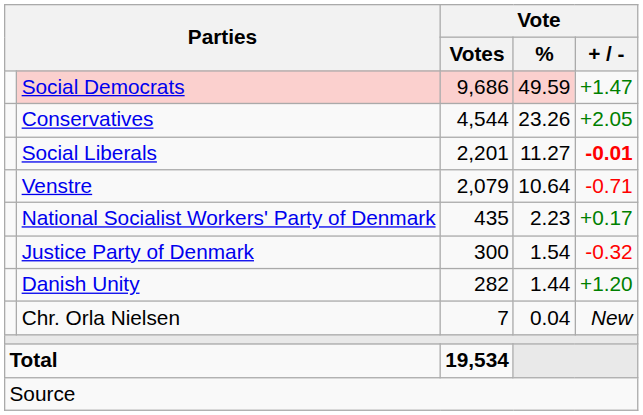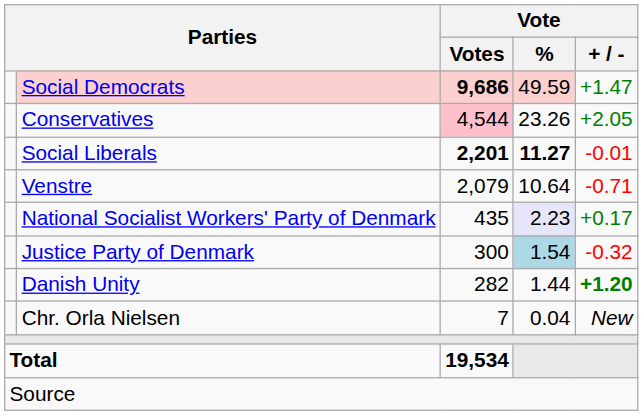(483, 86) normal -> (483, 86) bold
(483, 119) no background -> (483, 119) pink background
(483, 152) normal -> (483, 152) bold
(545, 152) normal -> (545, 152) bold
(609, 152) bold -> (609, 152) normal
(550, 218) no background -> (550, 218) lavender background
(550, 251) no background -> (550, 251) lightblue background
(606, 284) normal -> (606, 284) bold
